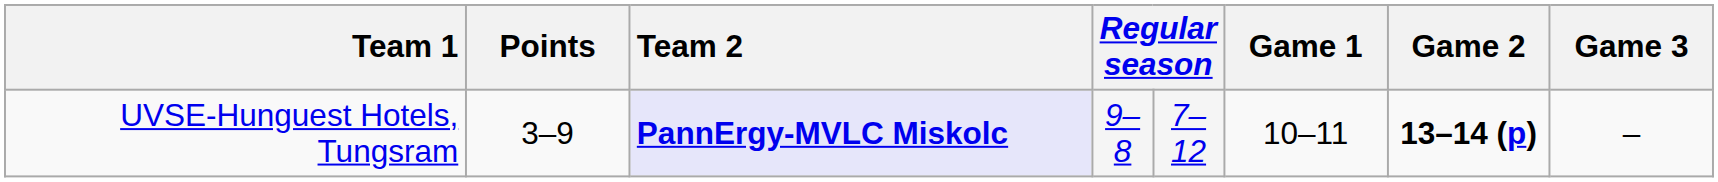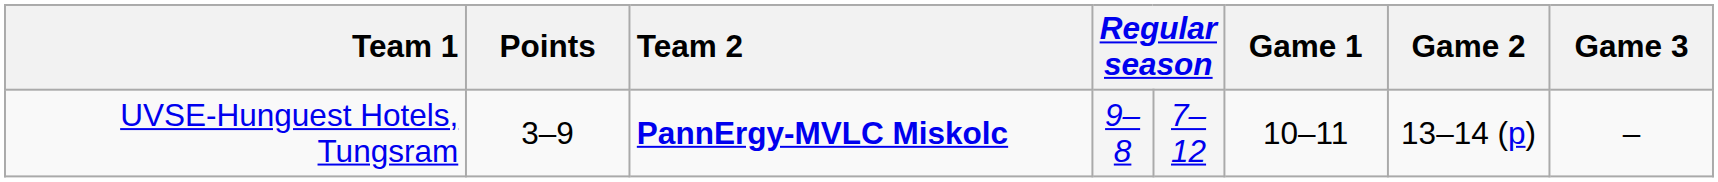(822, 132) lavender background -> (822, 132) no background
(1469, 132) bold -> (1469, 132) normal
